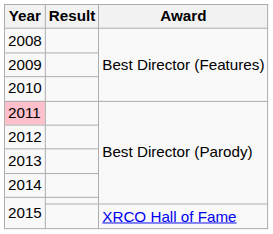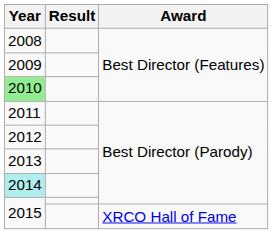(25, 88) no background -> (25, 88) lightgreen background
(24, 112) pink background -> (24, 112) no background
(25, 185) no background -> (25, 185) paleturquoise background
